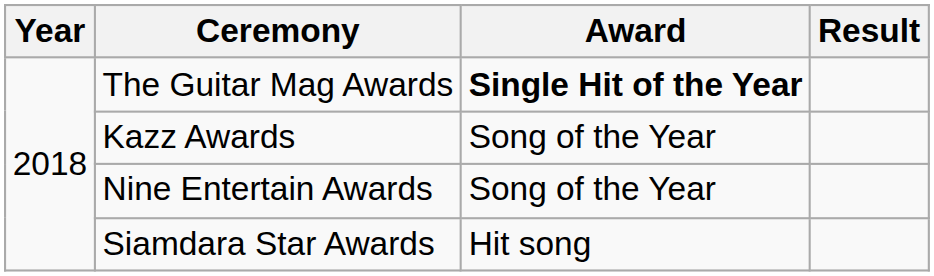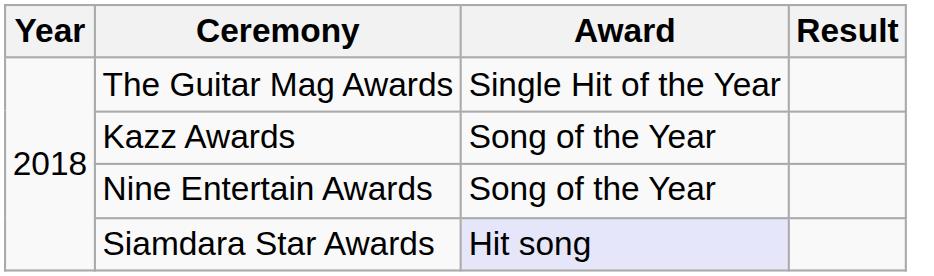(636, 84) bold -> (625, 84) normal
(530, 243) no background -> (530, 243) lavender background
